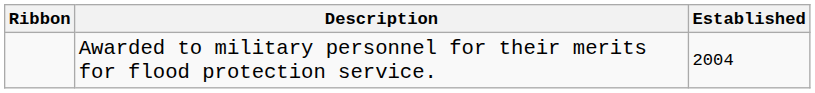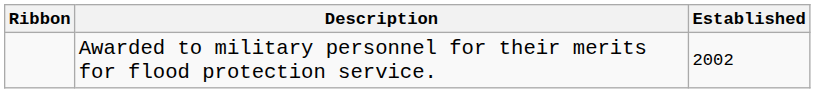(713, 60) 2004 -> (713, 60) 2002
